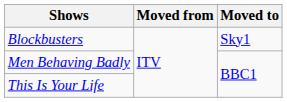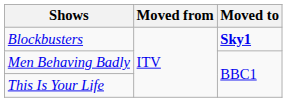(235, 39) normal -> (236, 39) bold
